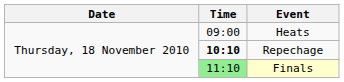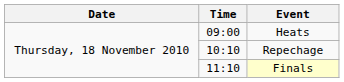(223, 50) bold -> (223, 50) normal
(223, 68) lightgreen background -> (223, 68) no background
